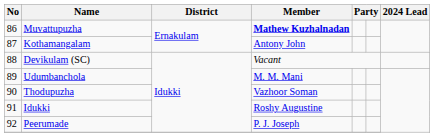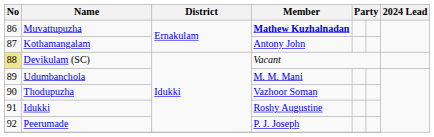(12, 60) no background -> (12, 60) khaki background
